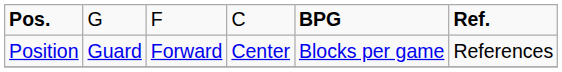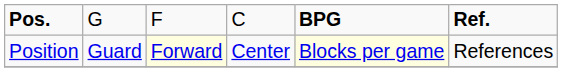(187, 50) no background -> (187, 50) lightyellow background
(372, 50) no background -> (372, 50) lightyellow background
